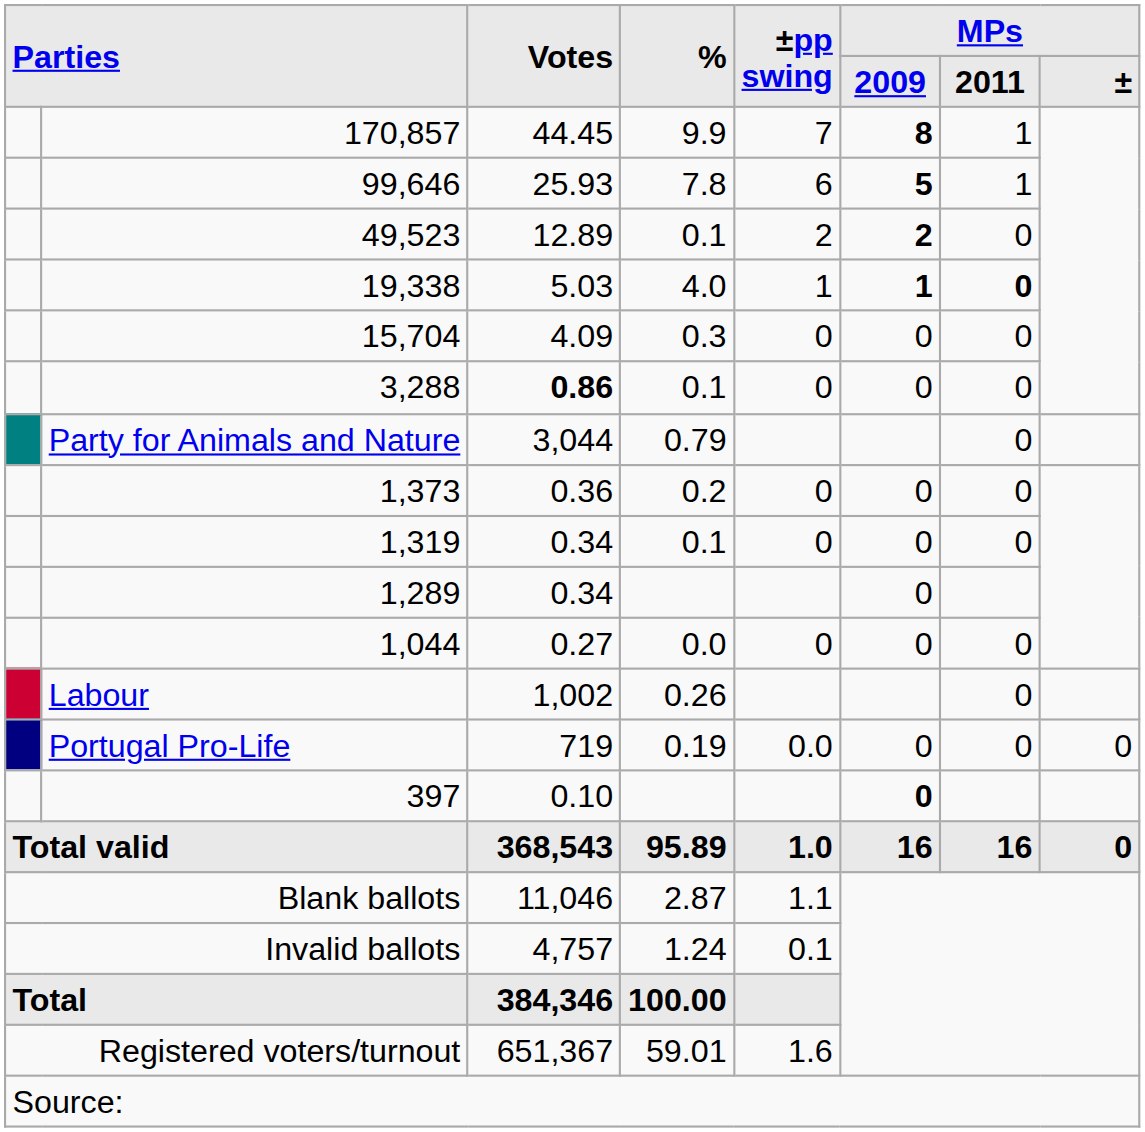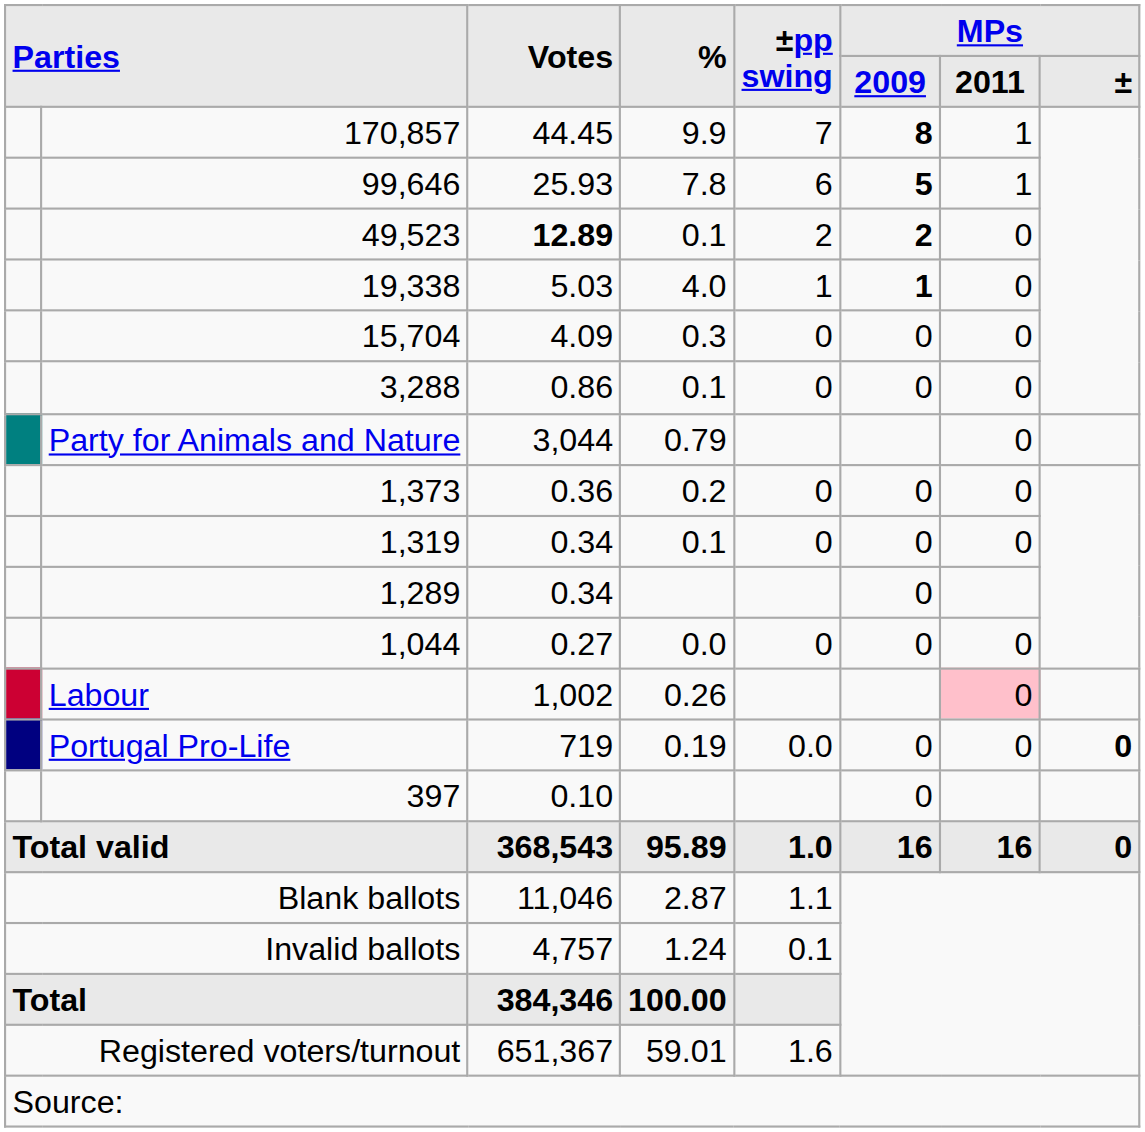(573, 235) normal -> (573, 235) bold
(1023, 286) bold -> (1023, 286) normal
(582, 388) bold -> (582, 388) normal
(1023, 694) no background -> (1023, 694) pink background
(1123, 745) normal -> (1123, 745) bold
(924, 796) bold -> (924, 796) normal
